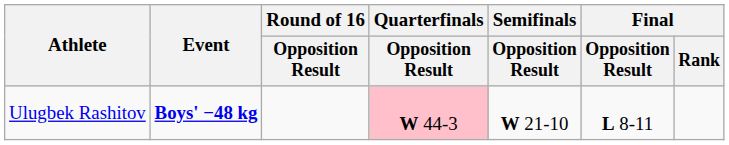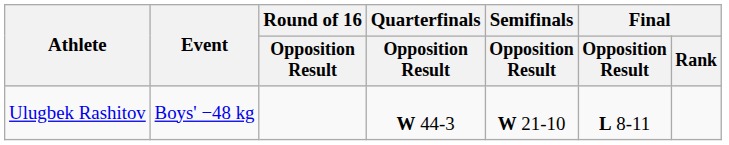(206, 113) bold -> (205, 113) normal
(429, 124) pink background -> (426, 124) no background
